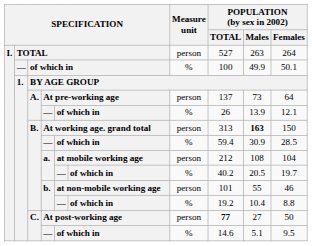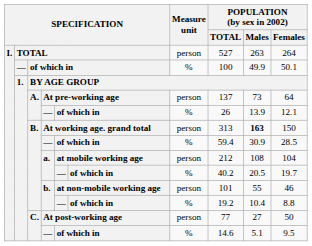(226, 217) bold -> (226, 217) normal
